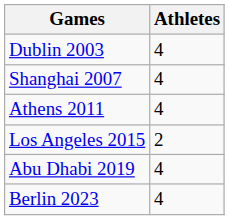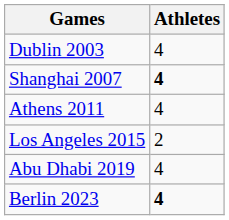(159, 79) normal -> (159, 79) bold
(159, 199) normal -> (159, 199) bold
